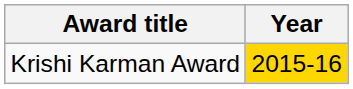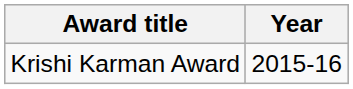(297, 63) gold background -> (297, 63) no background
